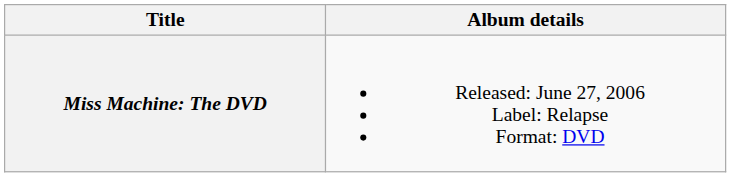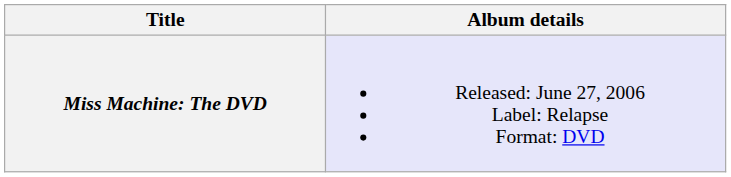(526, 114) no background -> (526, 114) lavender background
